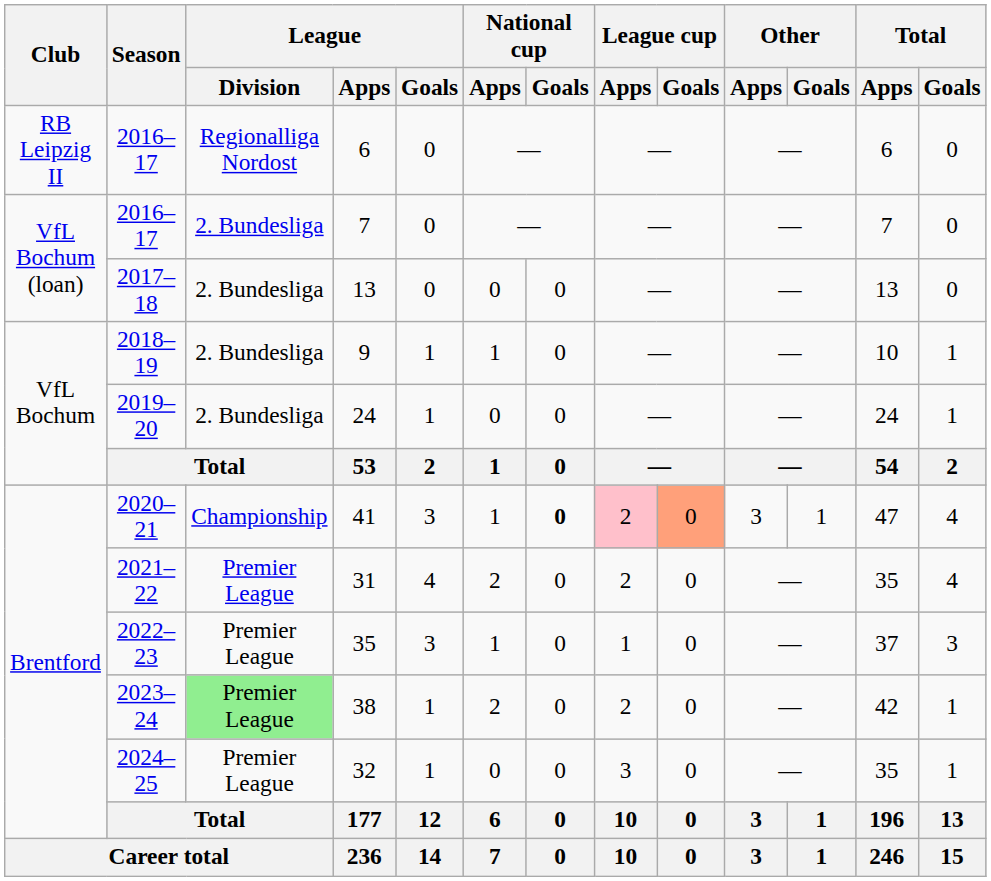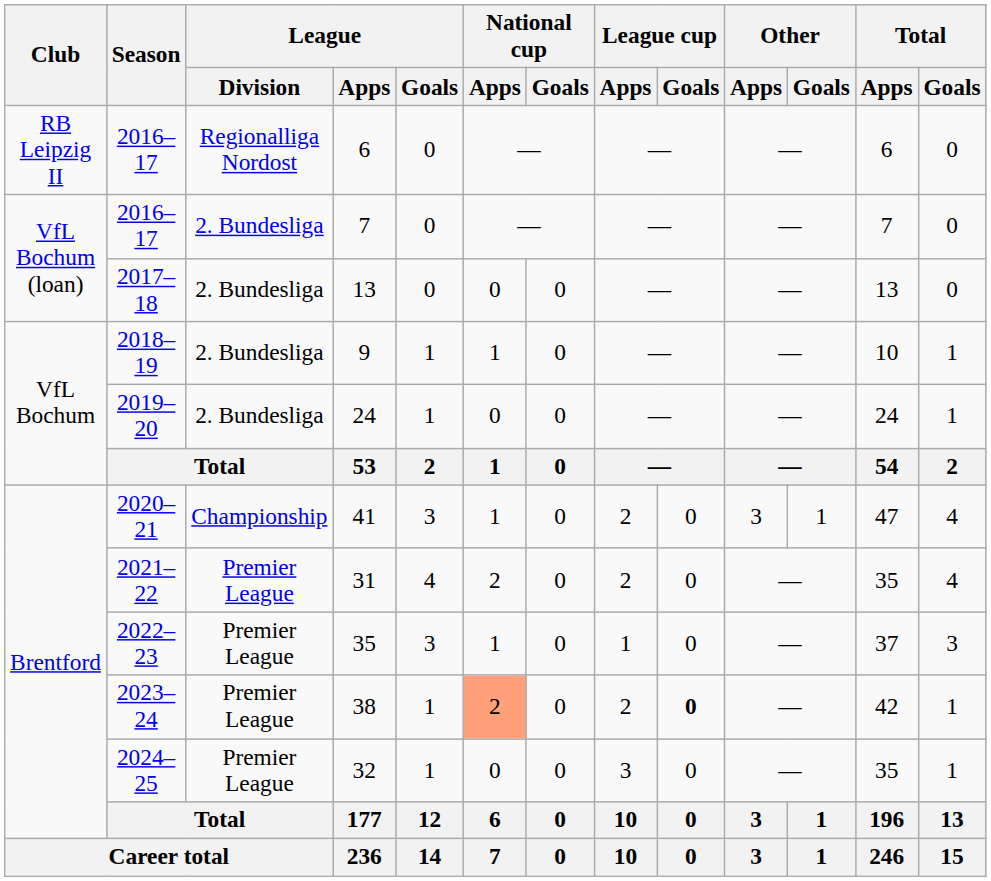(560, 516) bold -> (560, 516) normal
(625, 516) pink background -> (625, 516) no background
(691, 516) lightsalmon background -> (691, 516) no background
(259, 706) lightgreen background -> (259, 706) no background
(495, 706) no background -> (495, 706) lightsalmon background
(691, 706) normal -> (691, 706) bold
